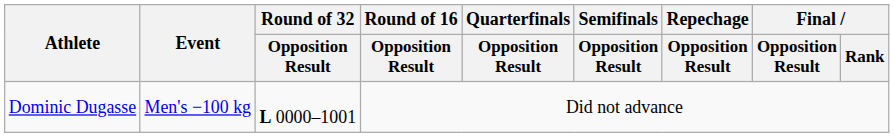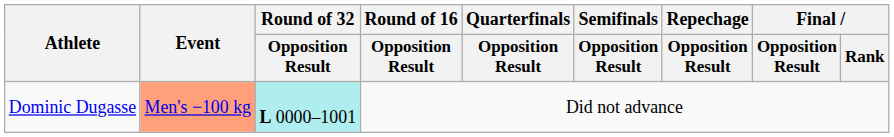(198, 107) no background -> (198, 107) lightsalmon background
(308, 117) no background -> (308, 117) paleturquoise background
